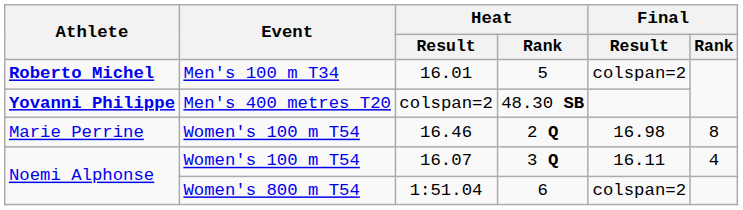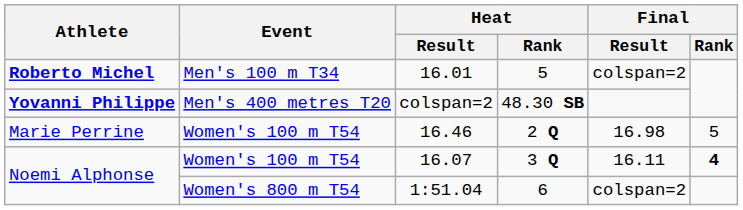(714, 132) 8 -> (714, 132) 5
(714, 161) normal -> (714, 161) bold
